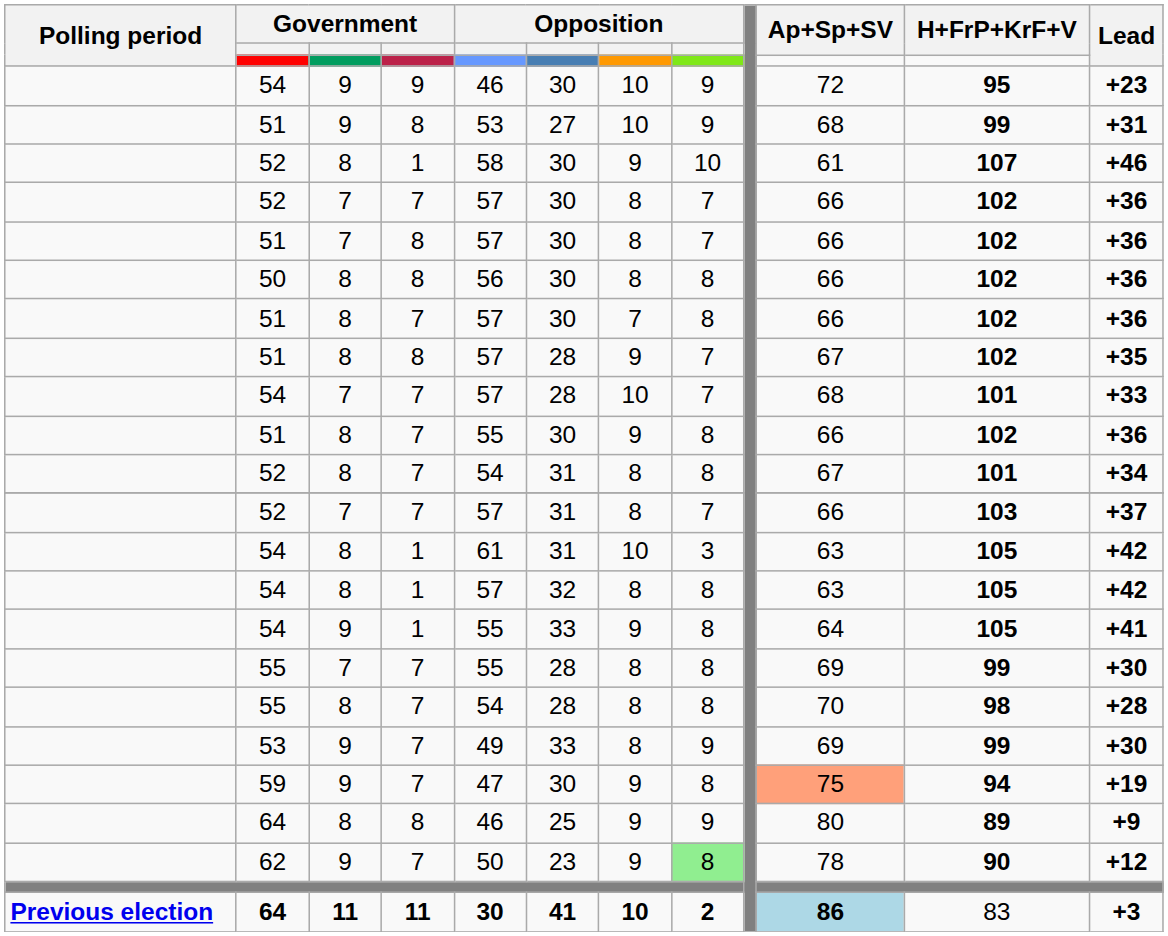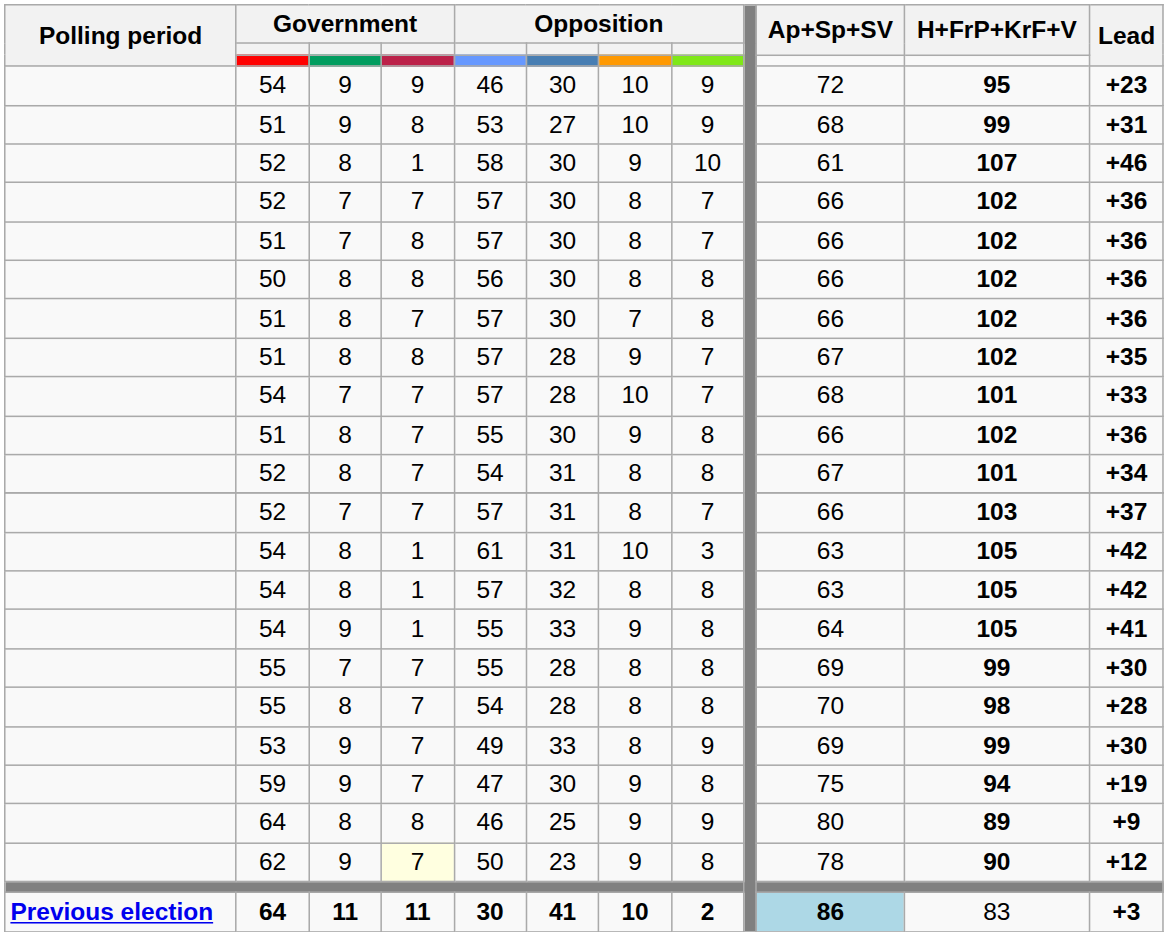(830, 784) lightsalmon background -> (830, 784) no background
(418, 861) no background -> (418, 861) lightyellow background
(708, 861) lightgreen background -> (708, 861) no background
